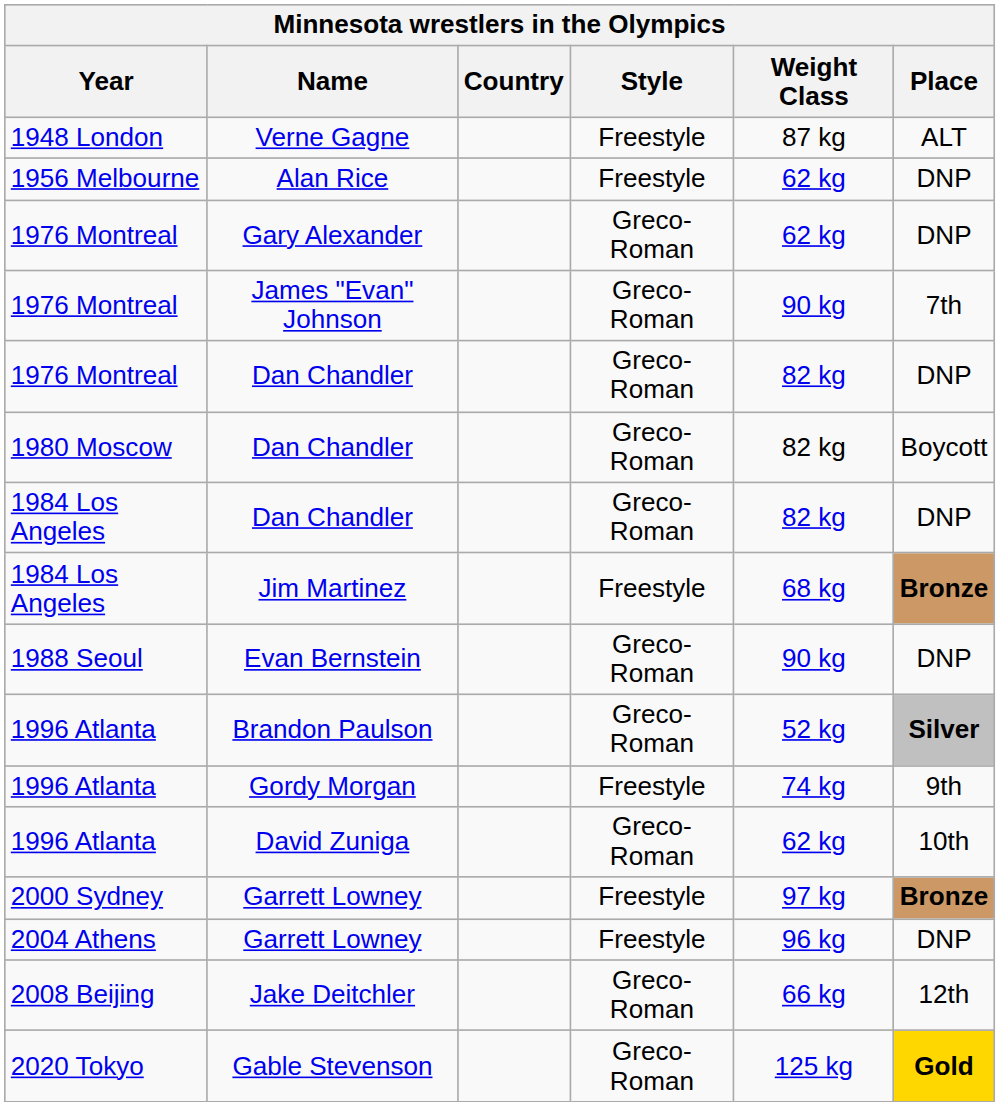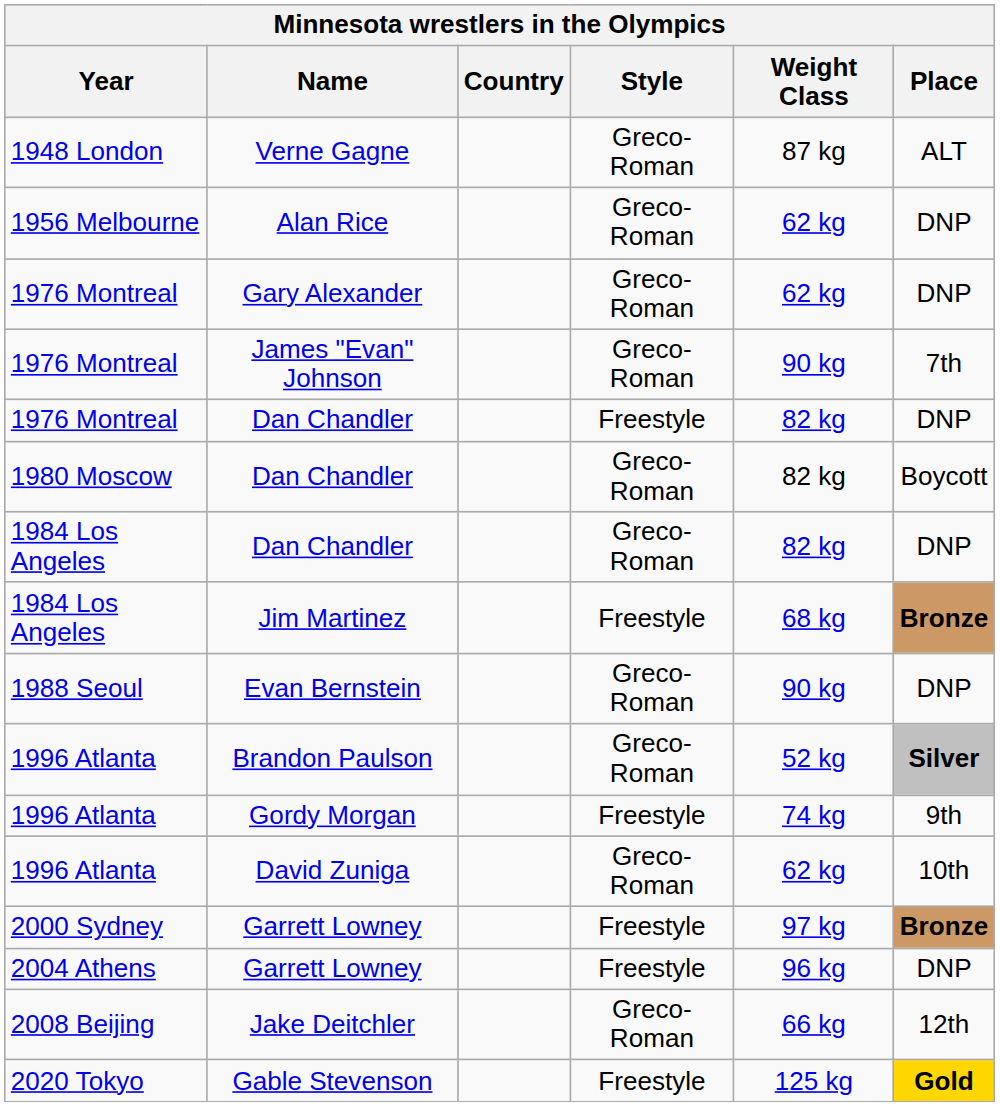(652, 137) Freestyle -> (652, 151) Greco-Roman
(652, 178) Freestyle -> (652, 222) Greco-Roman
(652, 376) Greco-Roman -> (652, 420) Freestyle
(652, 1065) Greco-Roman -> (652, 1080) Freestyle
